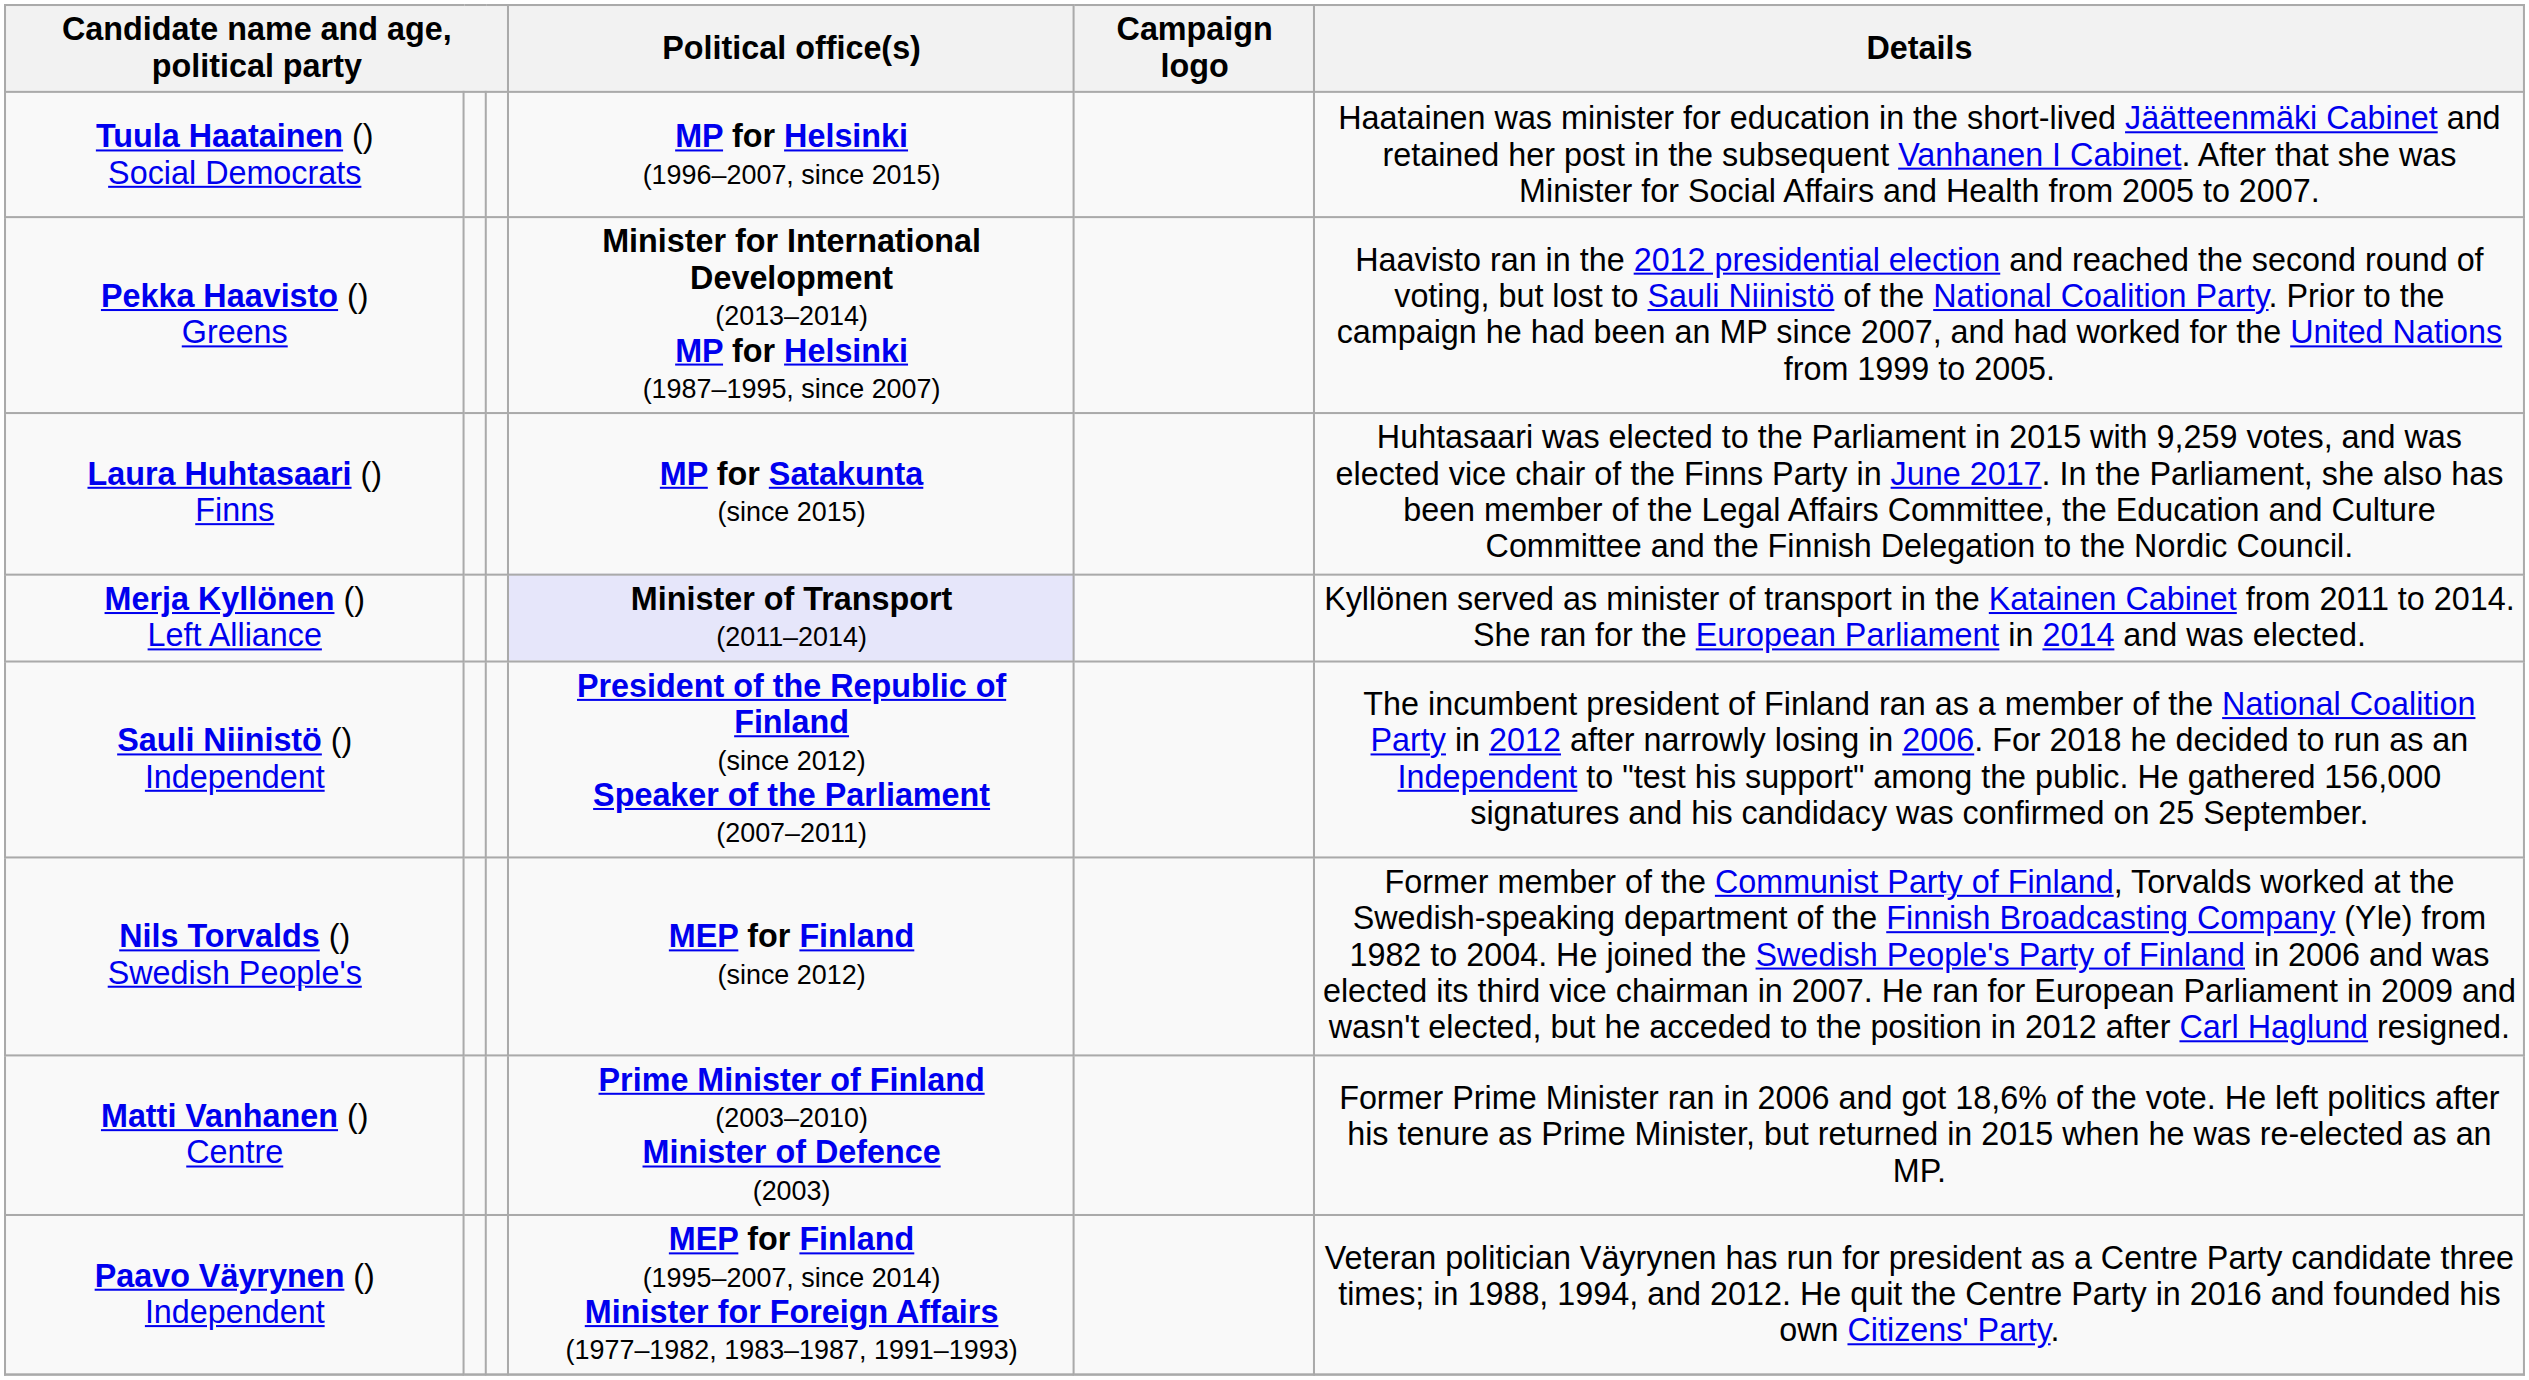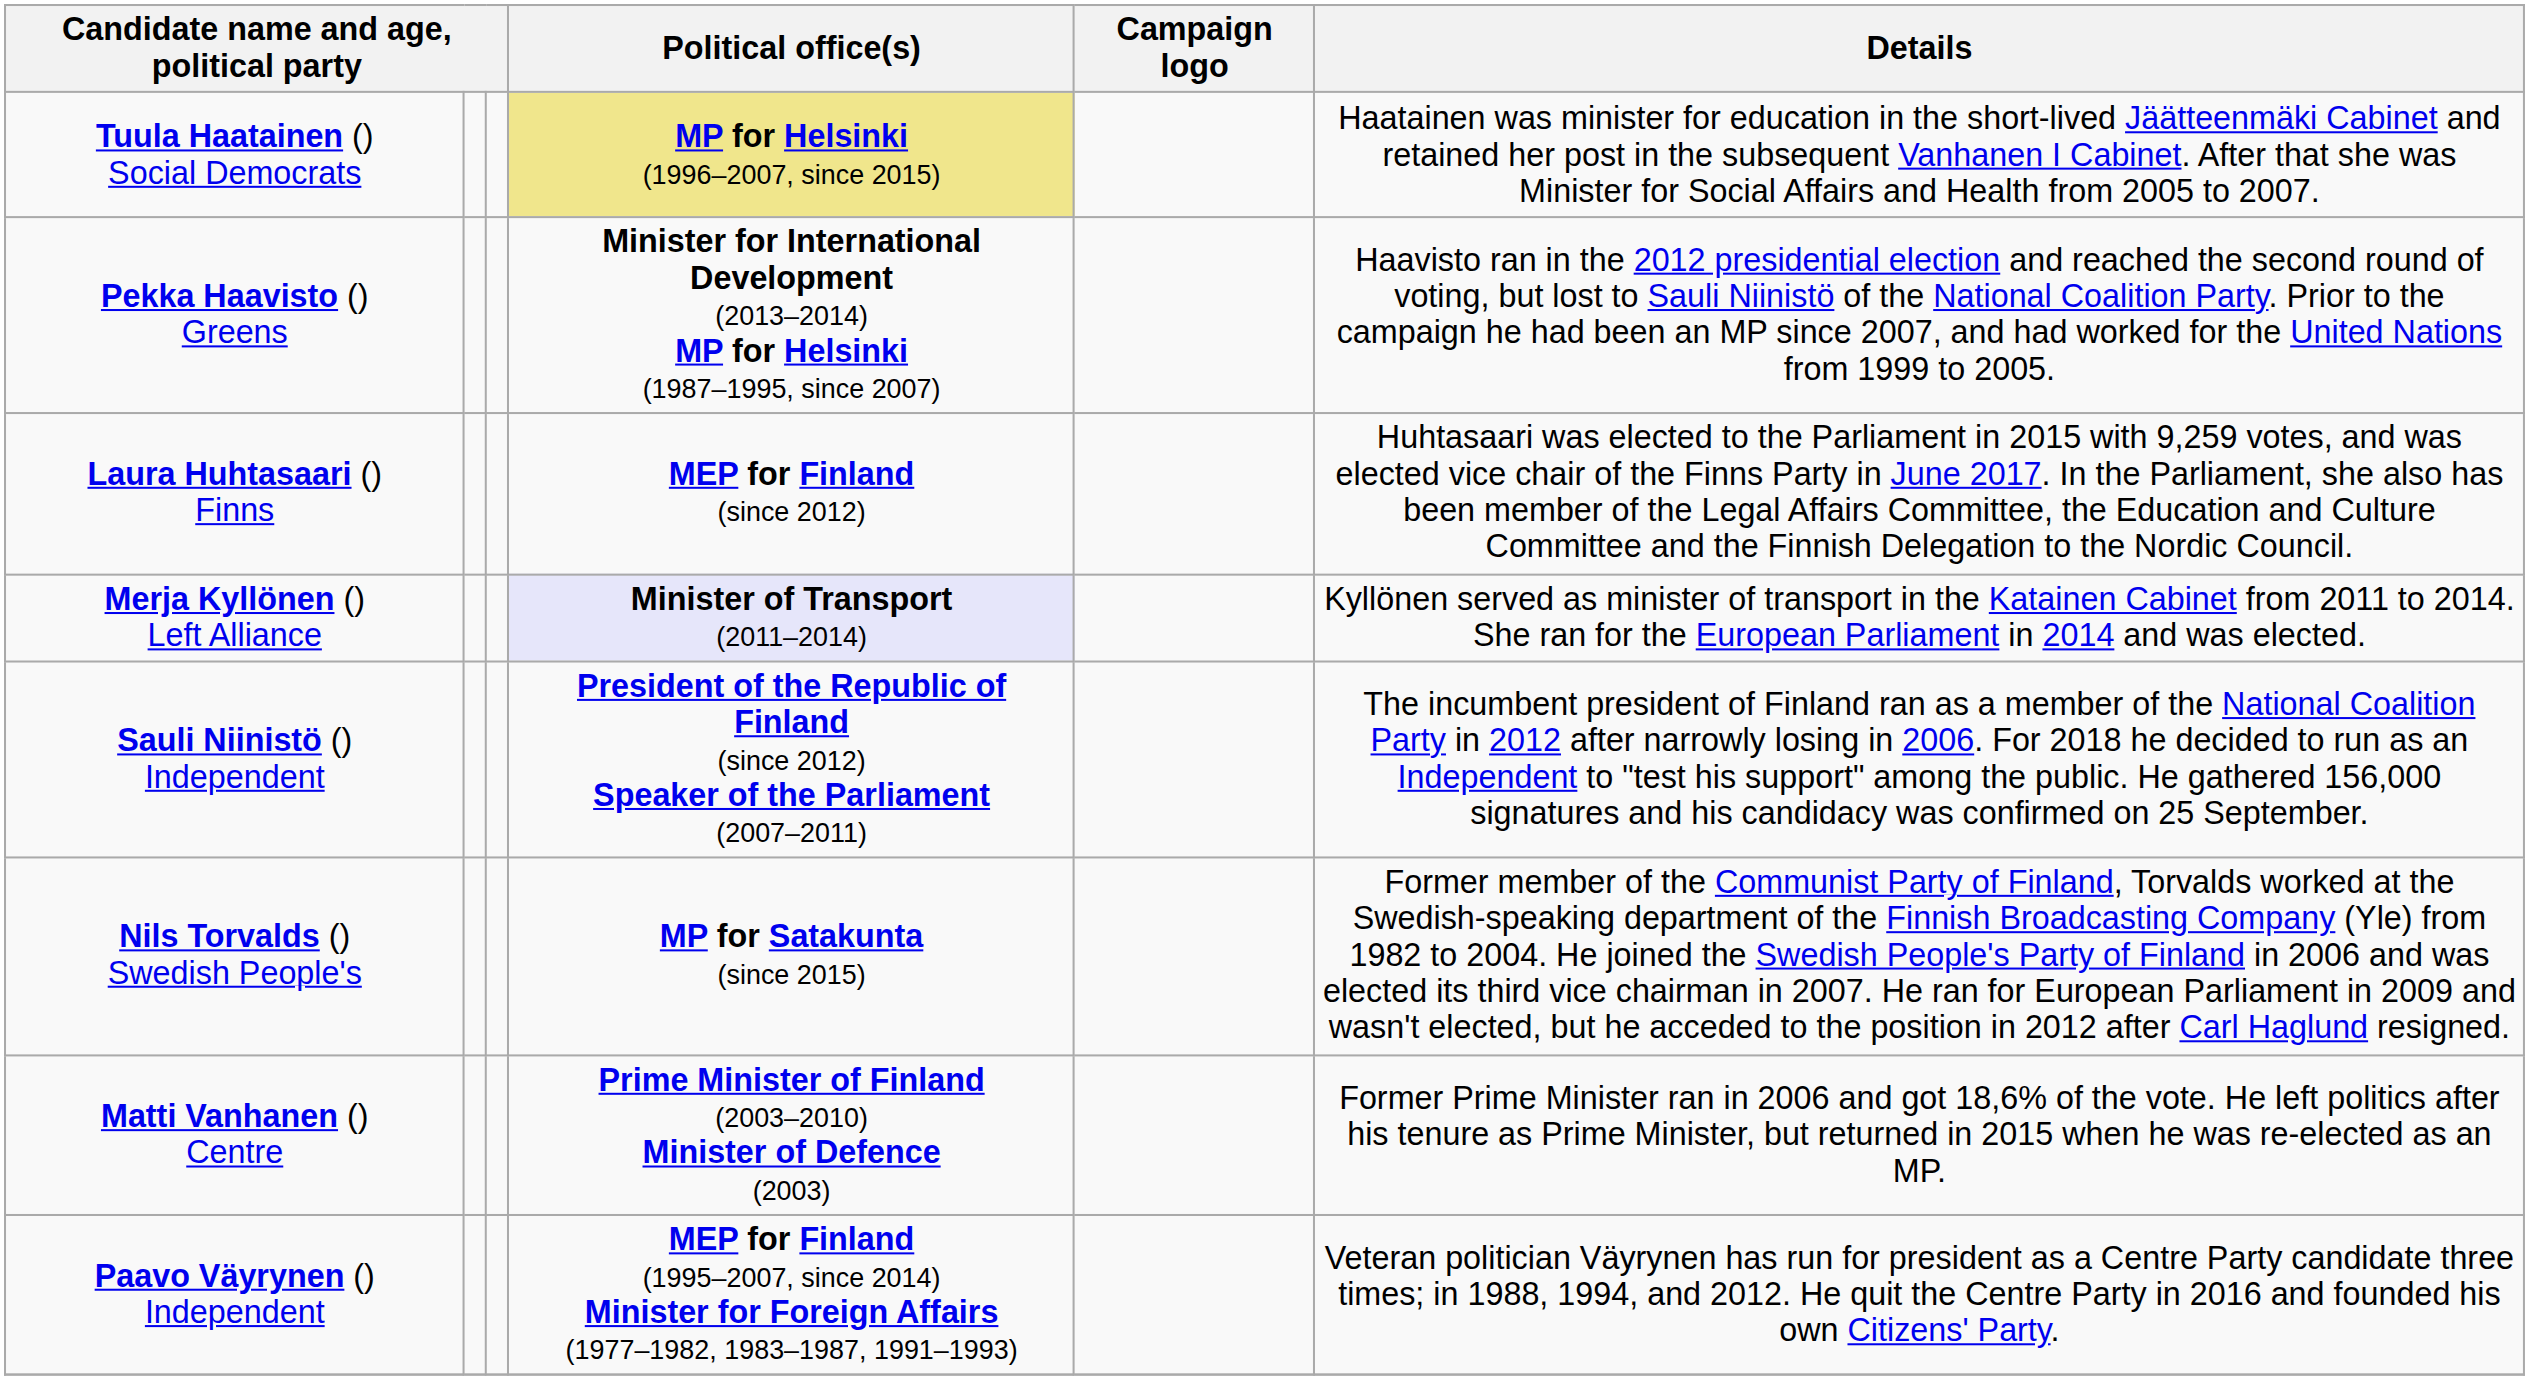(792, 154) no background -> (792, 154) khaki background
(792, 492) MP for Satakunta (since 2015) -> (792, 492) MEP for Finland (since 2012)
(792, 955) MEP for Finland (since 2012) -> (792, 955) MP for Satakunta (since 2015)
